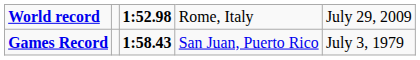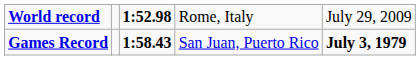(365, 42) normal -> (366, 42) bold
